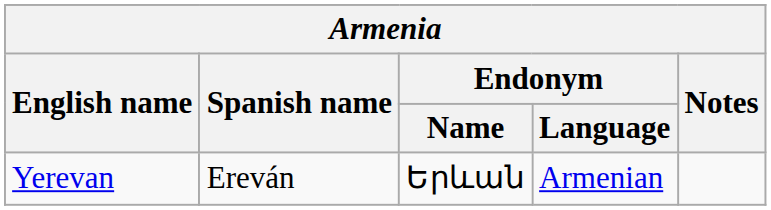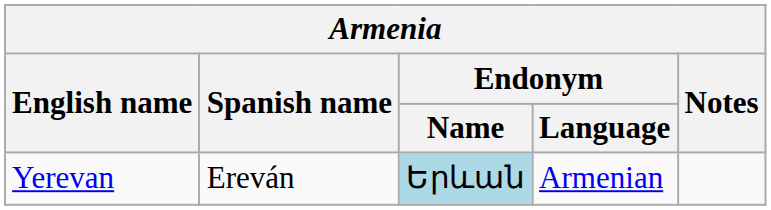(466, 178) no background -> (466, 178) lightblue background
